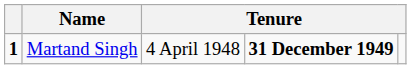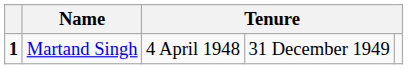(321, 48) bold -> (319, 48) normal
